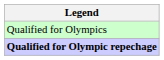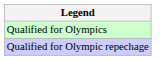(82, 47) bold -> (78, 47) normal
